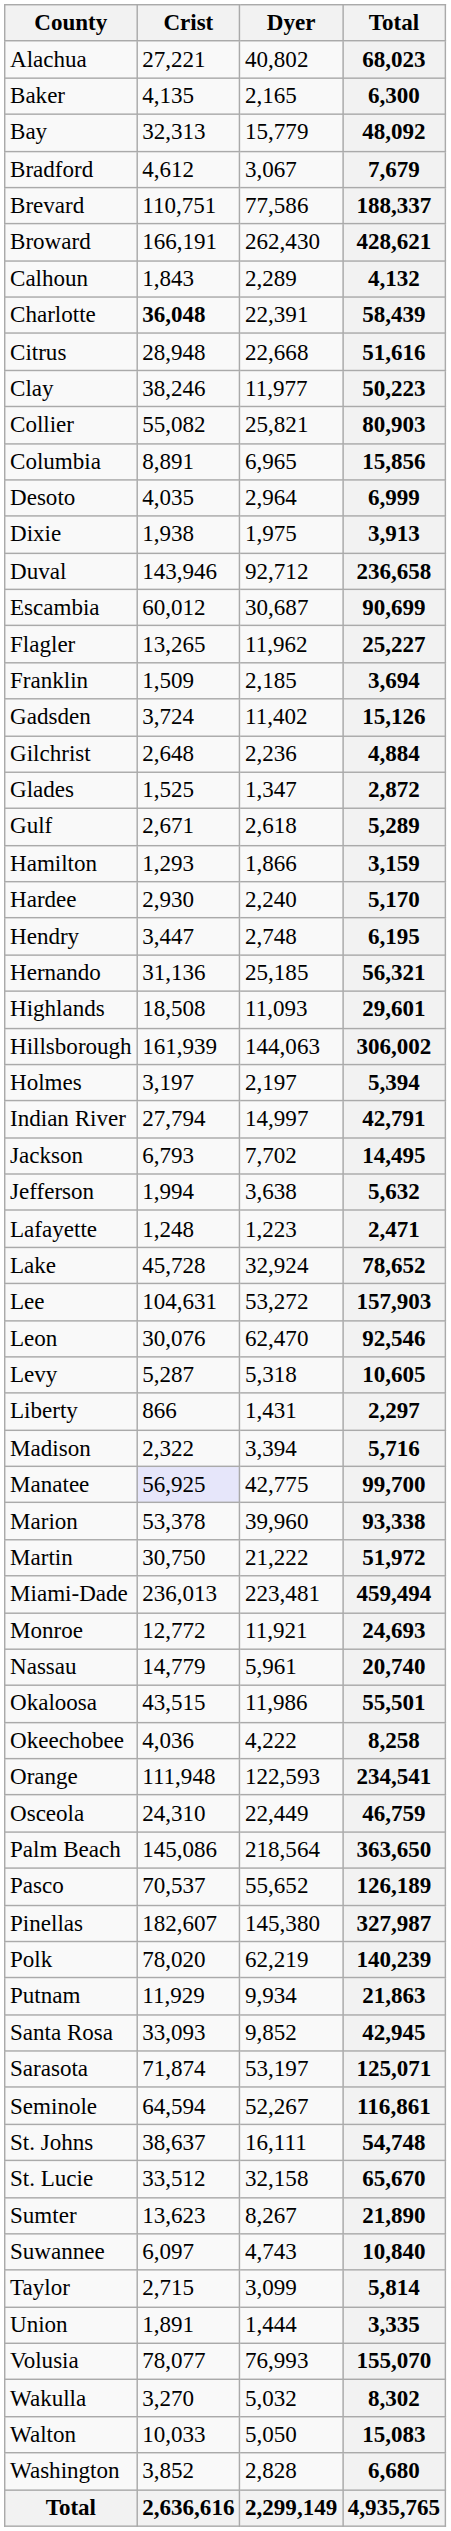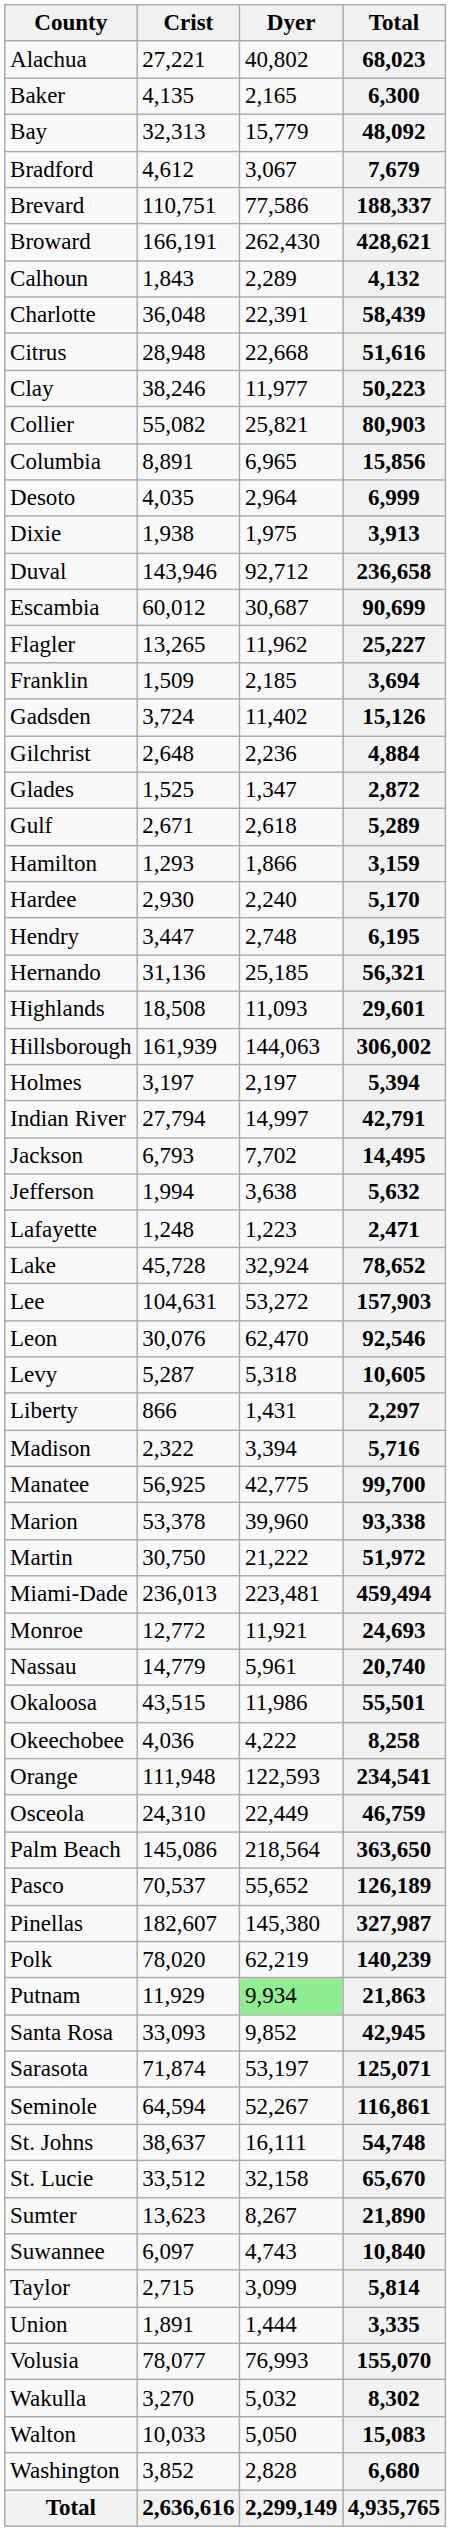(174, 315) bold -> (174, 315) normal
(174, 1484) lavender background -> (174, 1484) no background
(271, 1995) no background -> (271, 1995) lightgreen background
